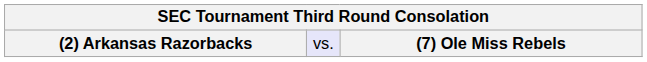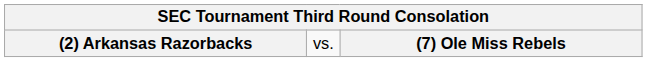(323, 43) lavender background -> (323, 43) no background
